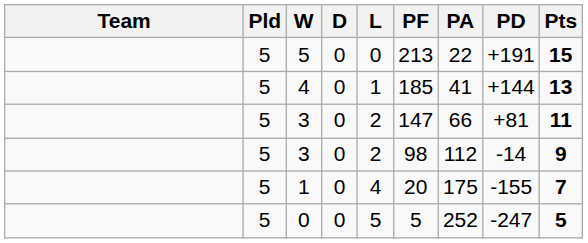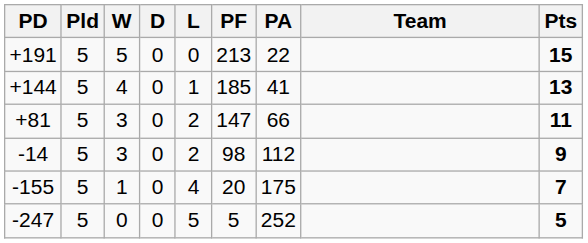columns swapped: (124, 21) <-> (511, 21)
